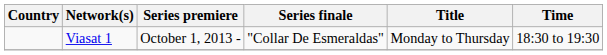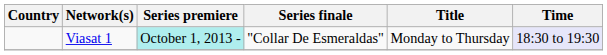(191, 38) no background -> (191, 38) paleturquoise background
(558, 38) no background -> (558, 38) lavender background
